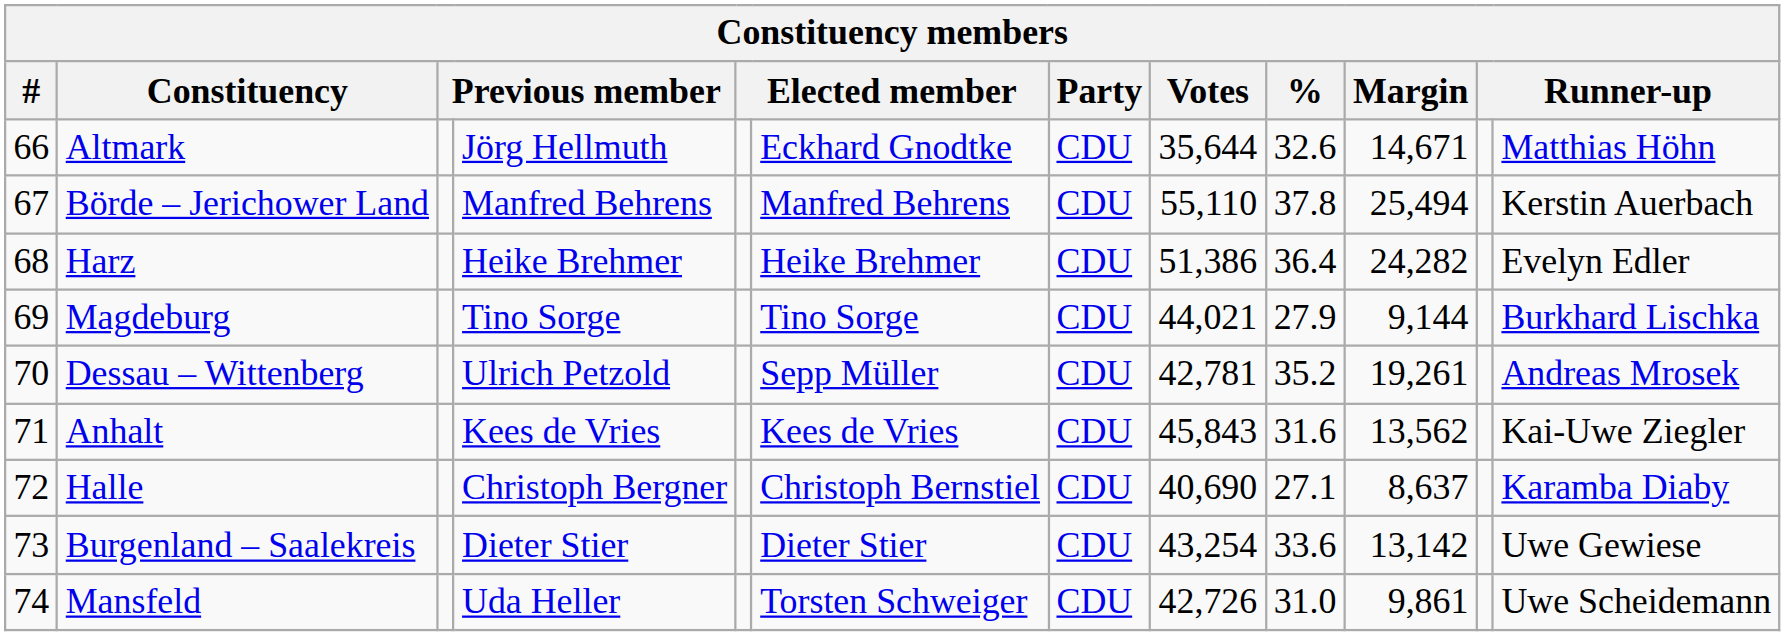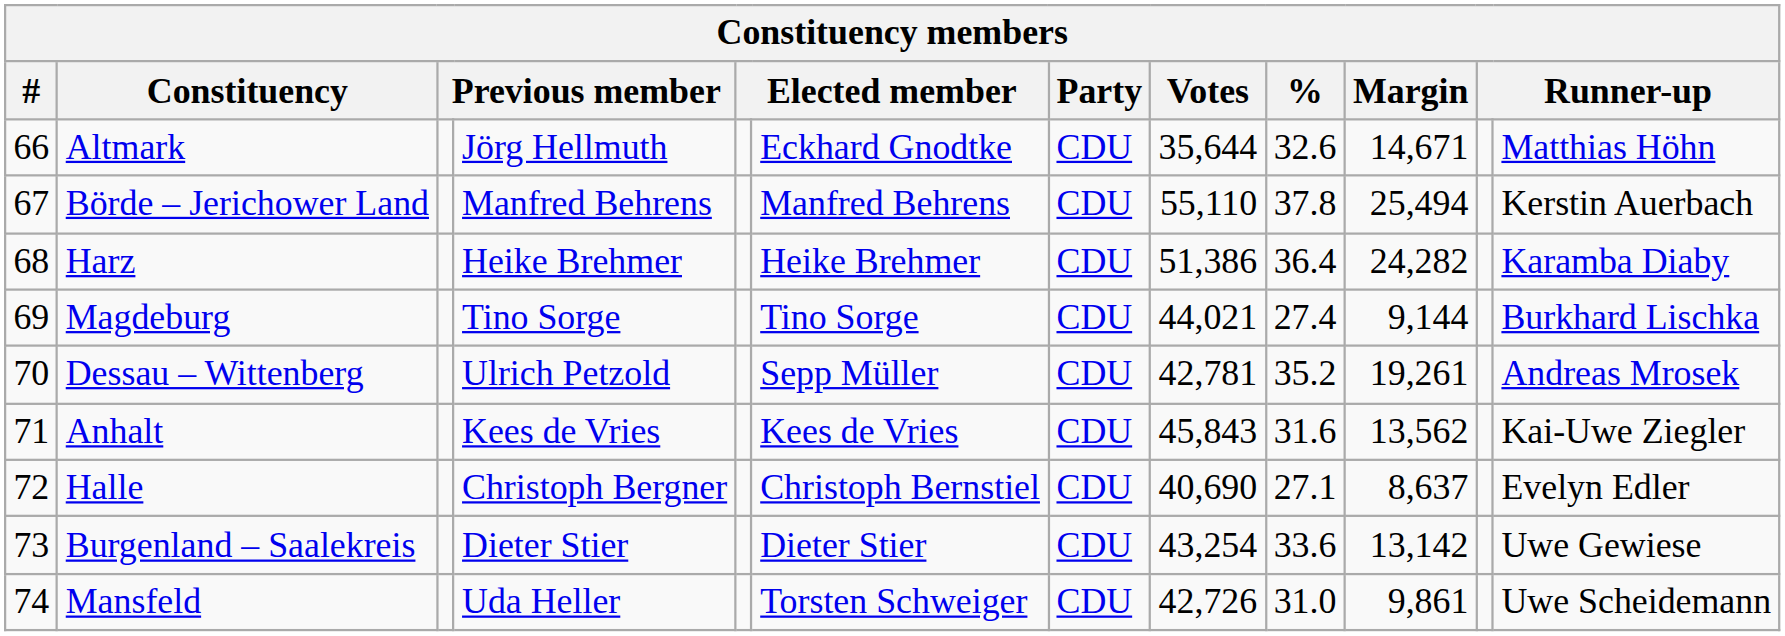(1595, 260) Evelyn Edler -> (1615, 260) Karamba Diaby
(1305, 317) 27.9 -> (1305, 317) 27.4
(1615, 487) Karamba Diaby -> (1595, 487) Evelyn Edler
